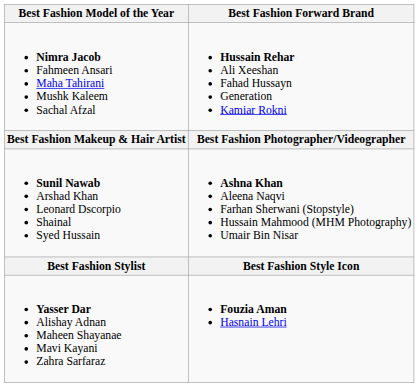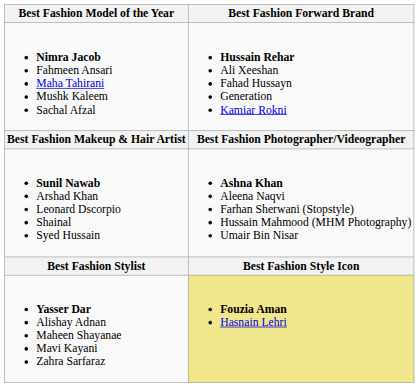(301, 316) no background -> (301, 316) khaki background
